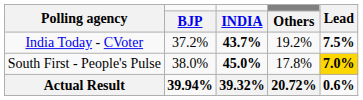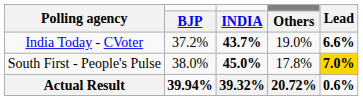(294, 43) 19.2% -> (294, 43) 19.0%
(339, 43) 7.5% -> (339, 43) 6.6%
